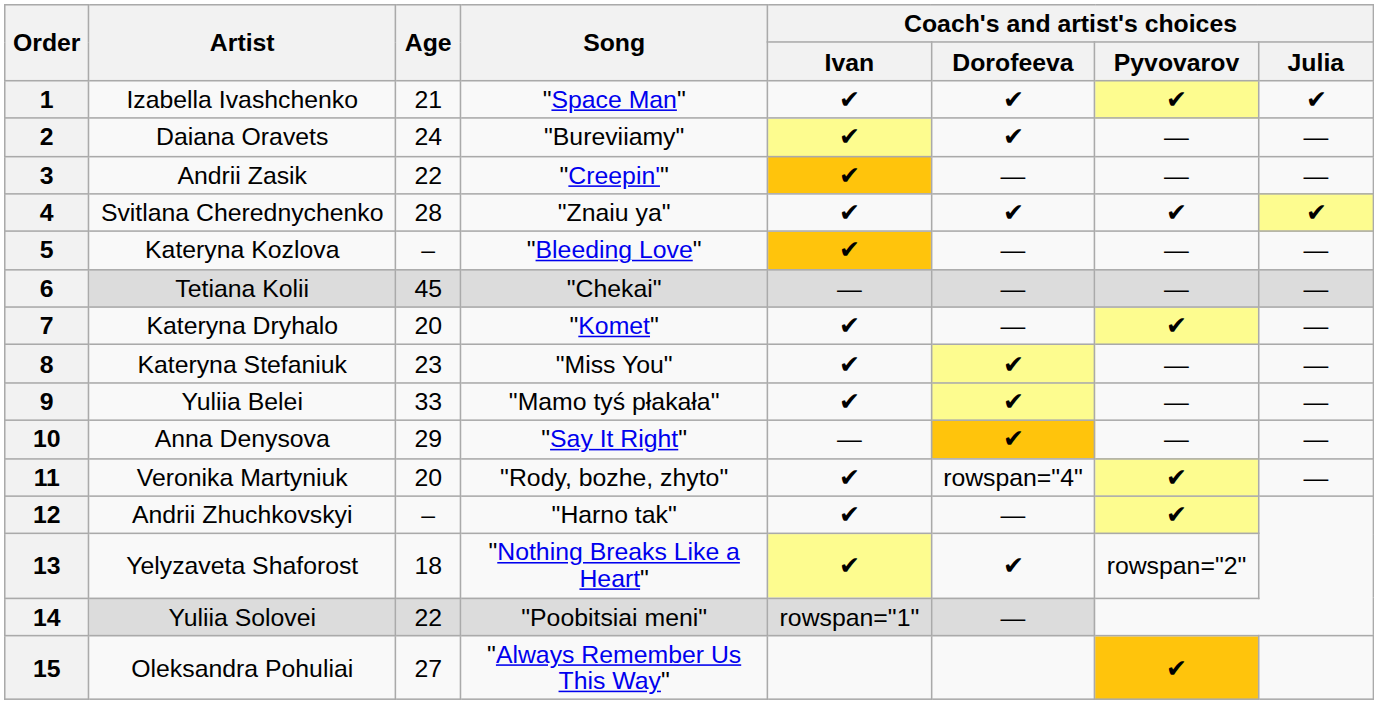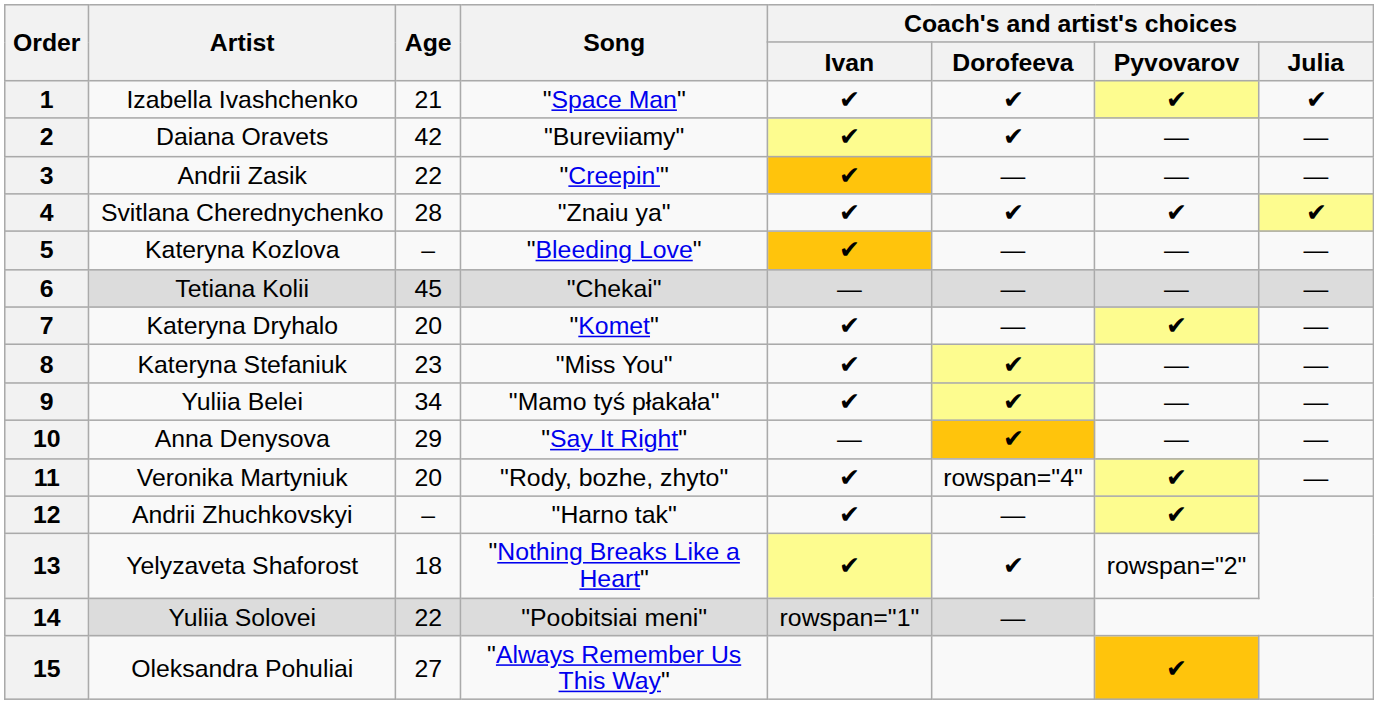(428, 137) 24 -> (428, 137) 42
(428, 401) 33 -> (428, 401) 34
